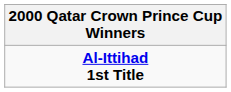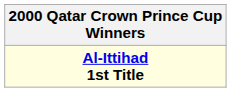(115, 66) no background -> (115, 66) lightyellow background
